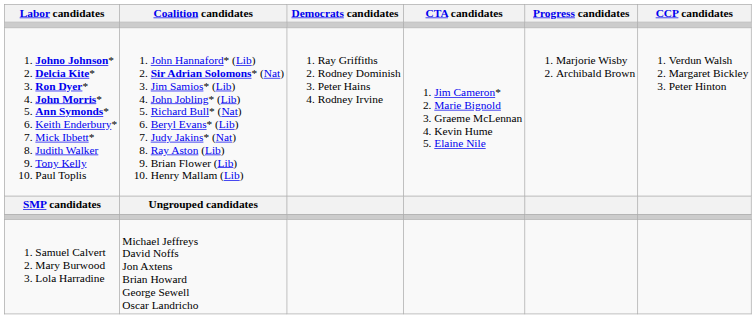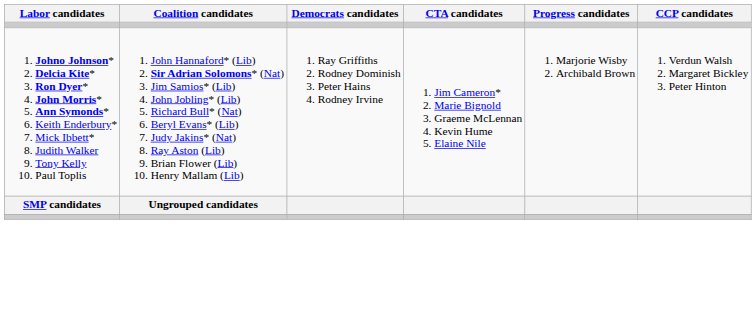- row: (62, 265)
